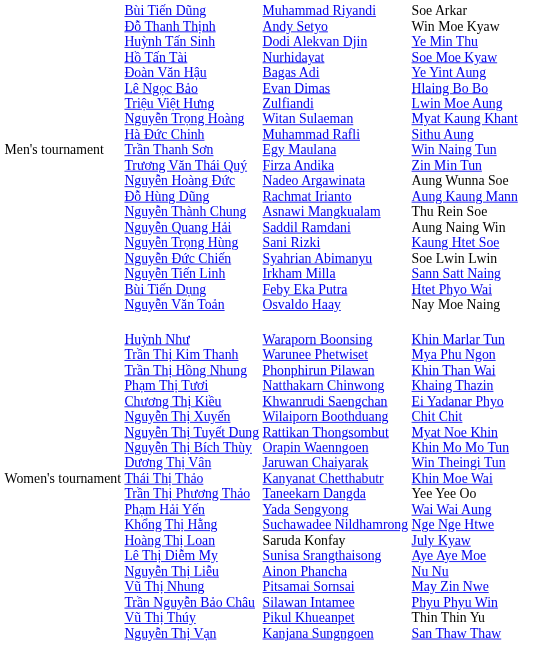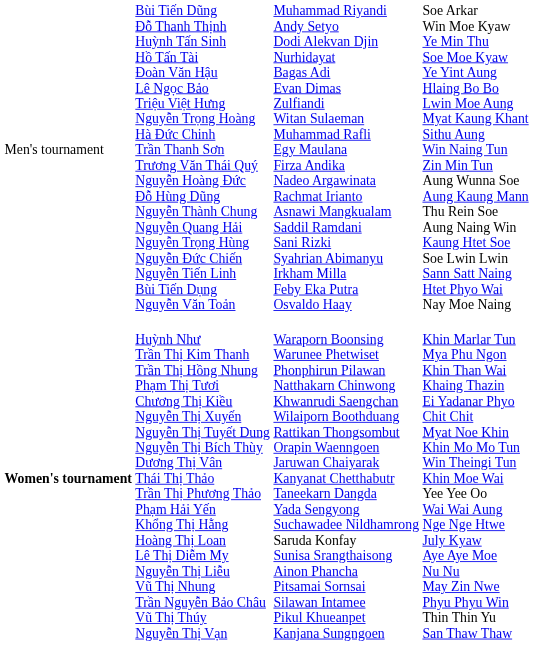(63, 478) normal -> (68, 478) bold
